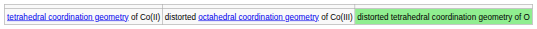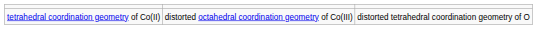(444, 17) lightgreen background -> (444, 17) no background
